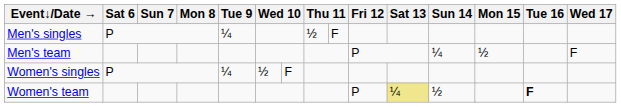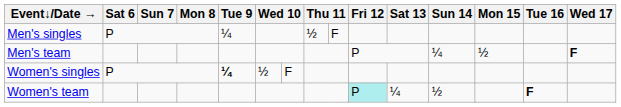(574, 53) normal -> (574, 53) bold
(226, 72) normal -> (226, 72) bold
(355, 92) no background -> (355, 92) paleturquoise background
(395, 92) khaki background -> (395, 92) no background
